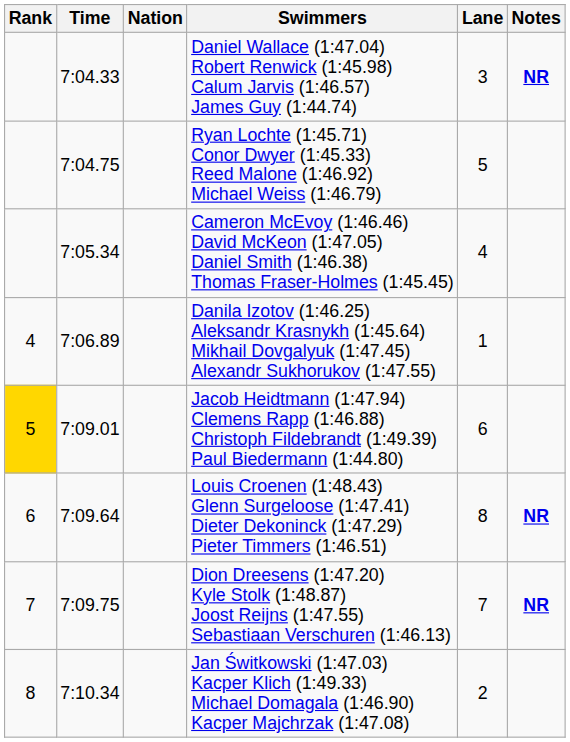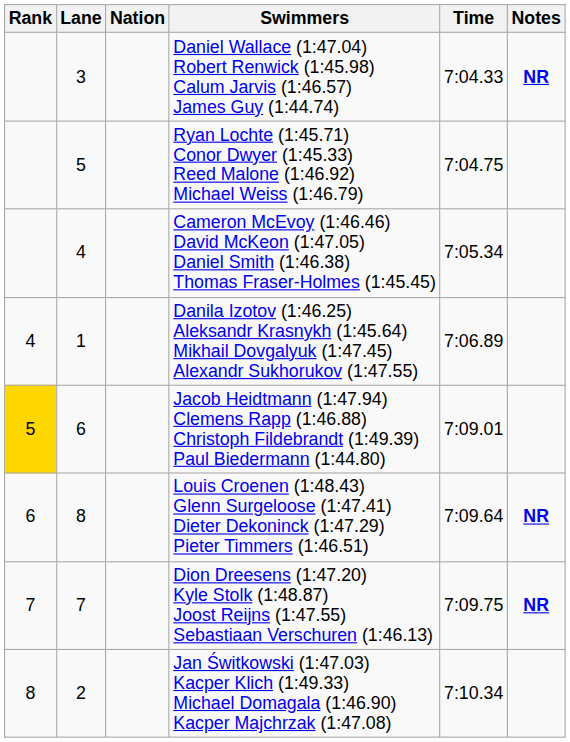columns swapped: (483, 18) <-> (90, 18)
